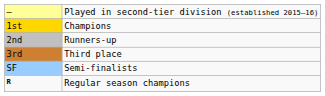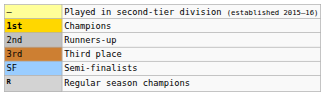(14, 26) normal -> (14, 26) bold
(9, 82) no background -> (9, 82) lightgrey background
